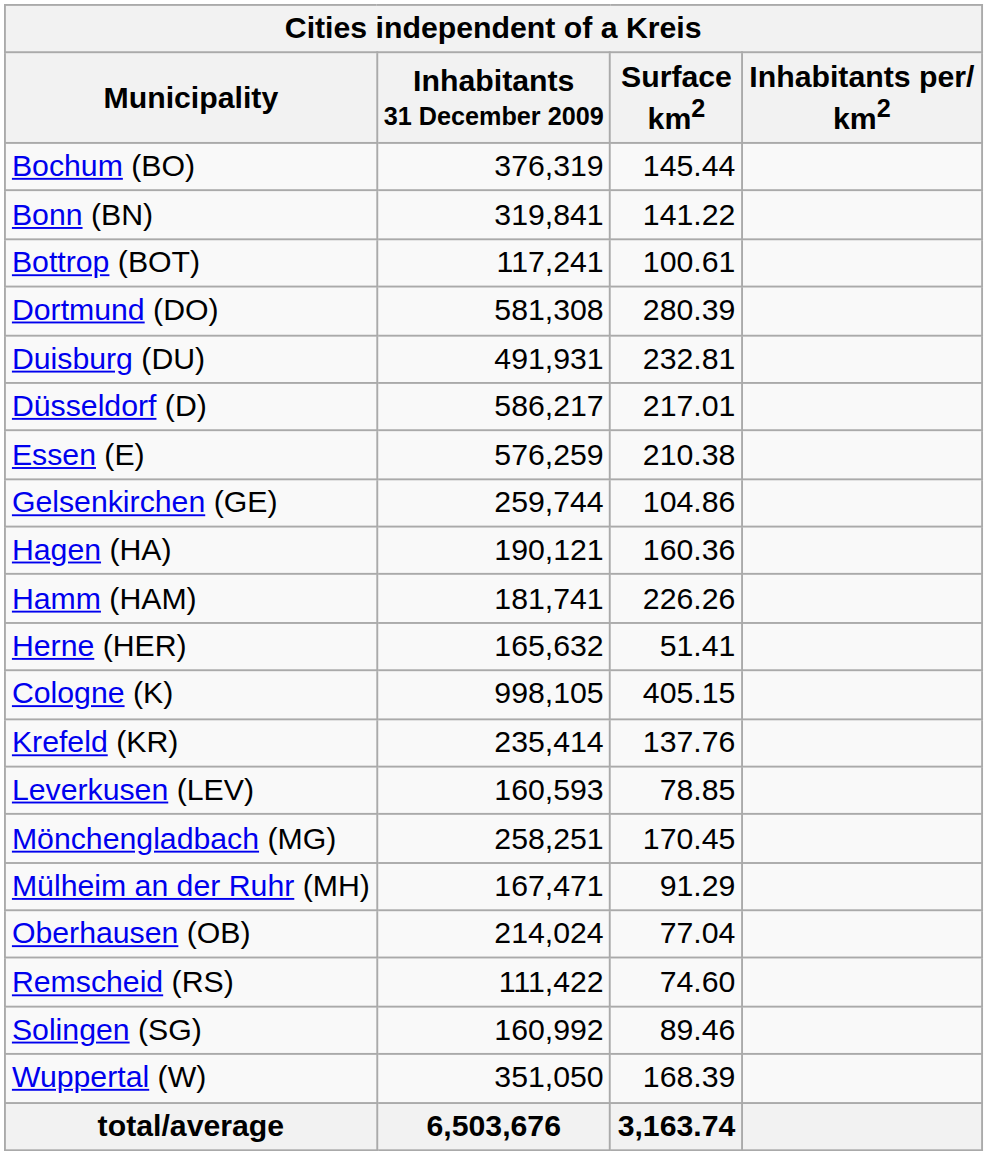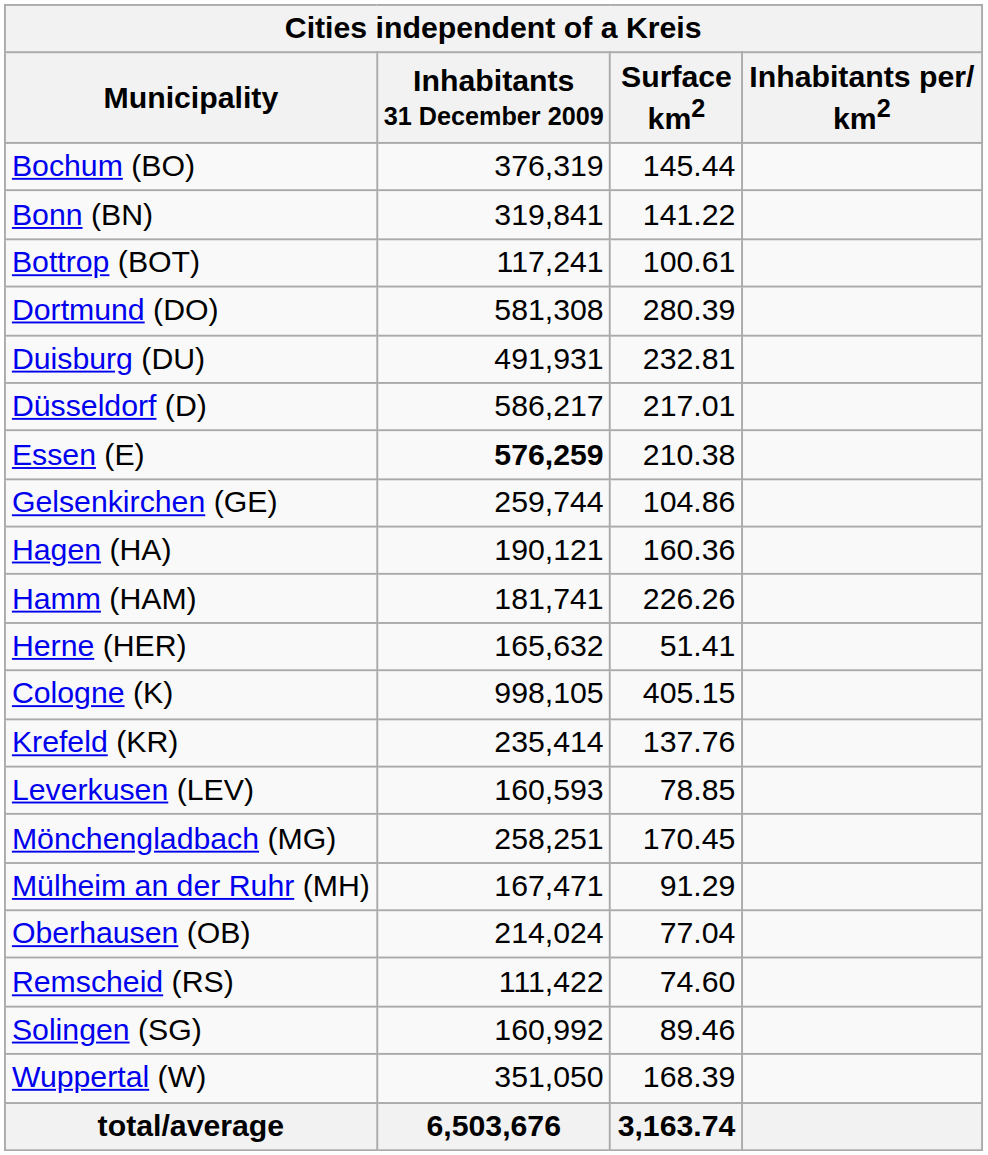(549, 454) normal -> (549, 454) bold
